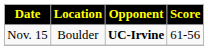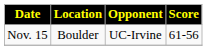(136, 34) bold -> (135, 34) normal
